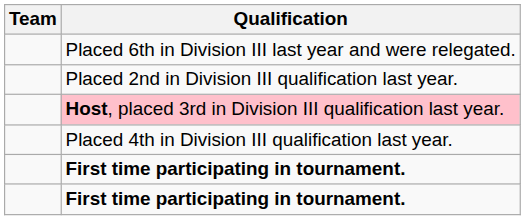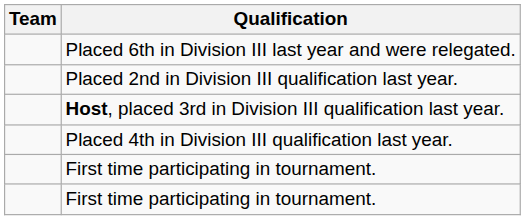(285, 109) pink background -> (285, 109) no background
(236, 169) bold -> (221, 169) normal
(236, 199) bold -> (221, 199) normal
